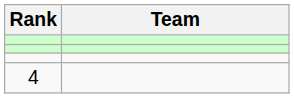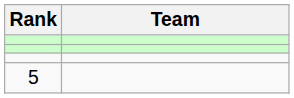(33, 77) 4 -> (33, 77) 5
